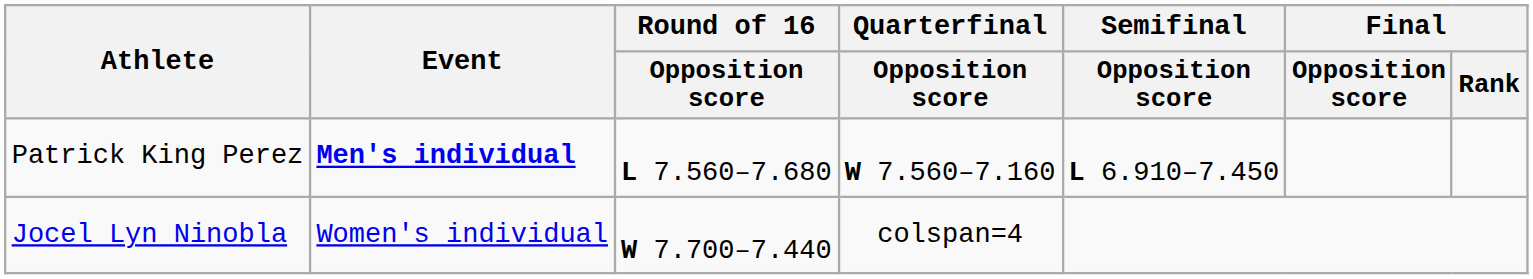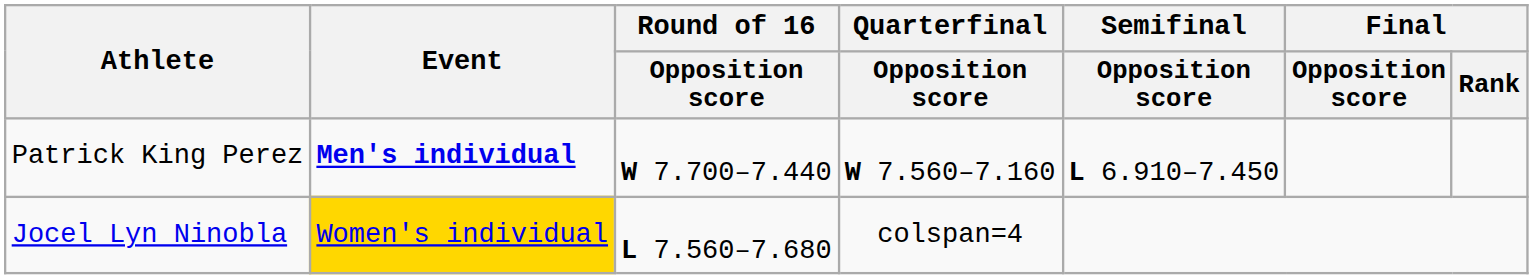(726, 173) L 7.560–7.680 -> (726, 173) W 7.700–7.440
(462, 235) no background -> (462, 235) gold background
(726, 251) W 7.700–7.440 -> (726, 251) L 7.560–7.680
